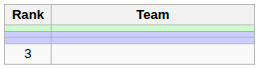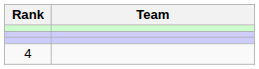(28, 53) 3 -> (28, 53) 4
